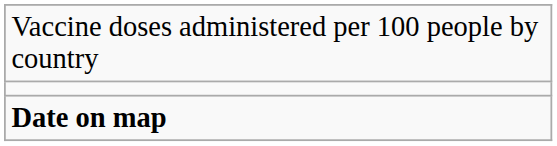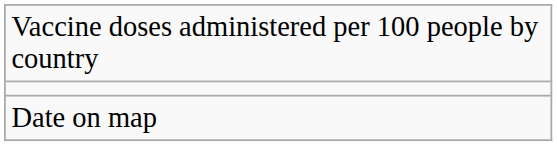(89, 117) bold -> (84, 117) normal
